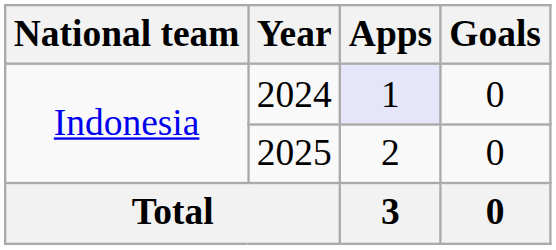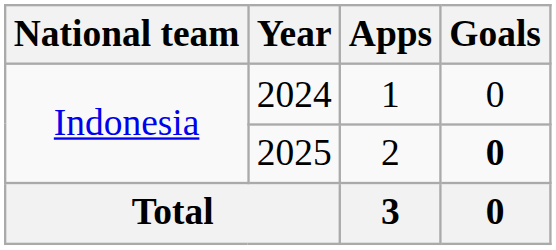(390, 93) lavender background -> (390, 93) no background
(495, 152) normal -> (495, 152) bold
